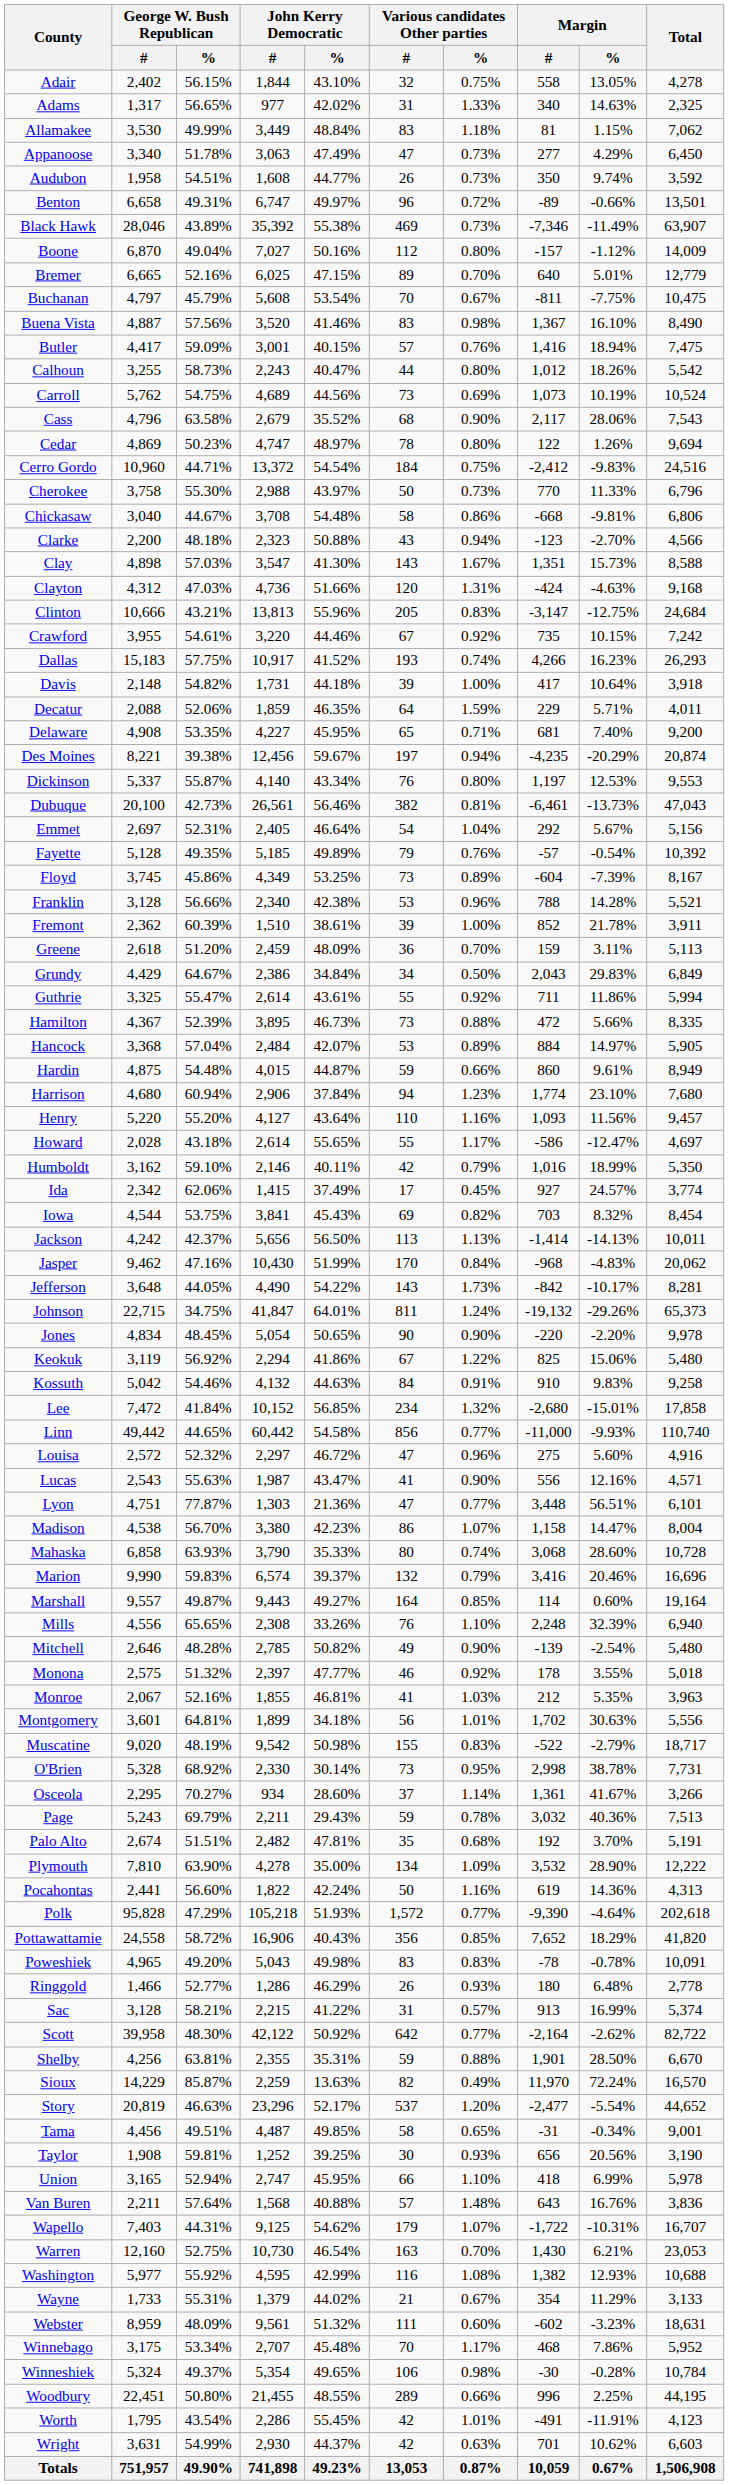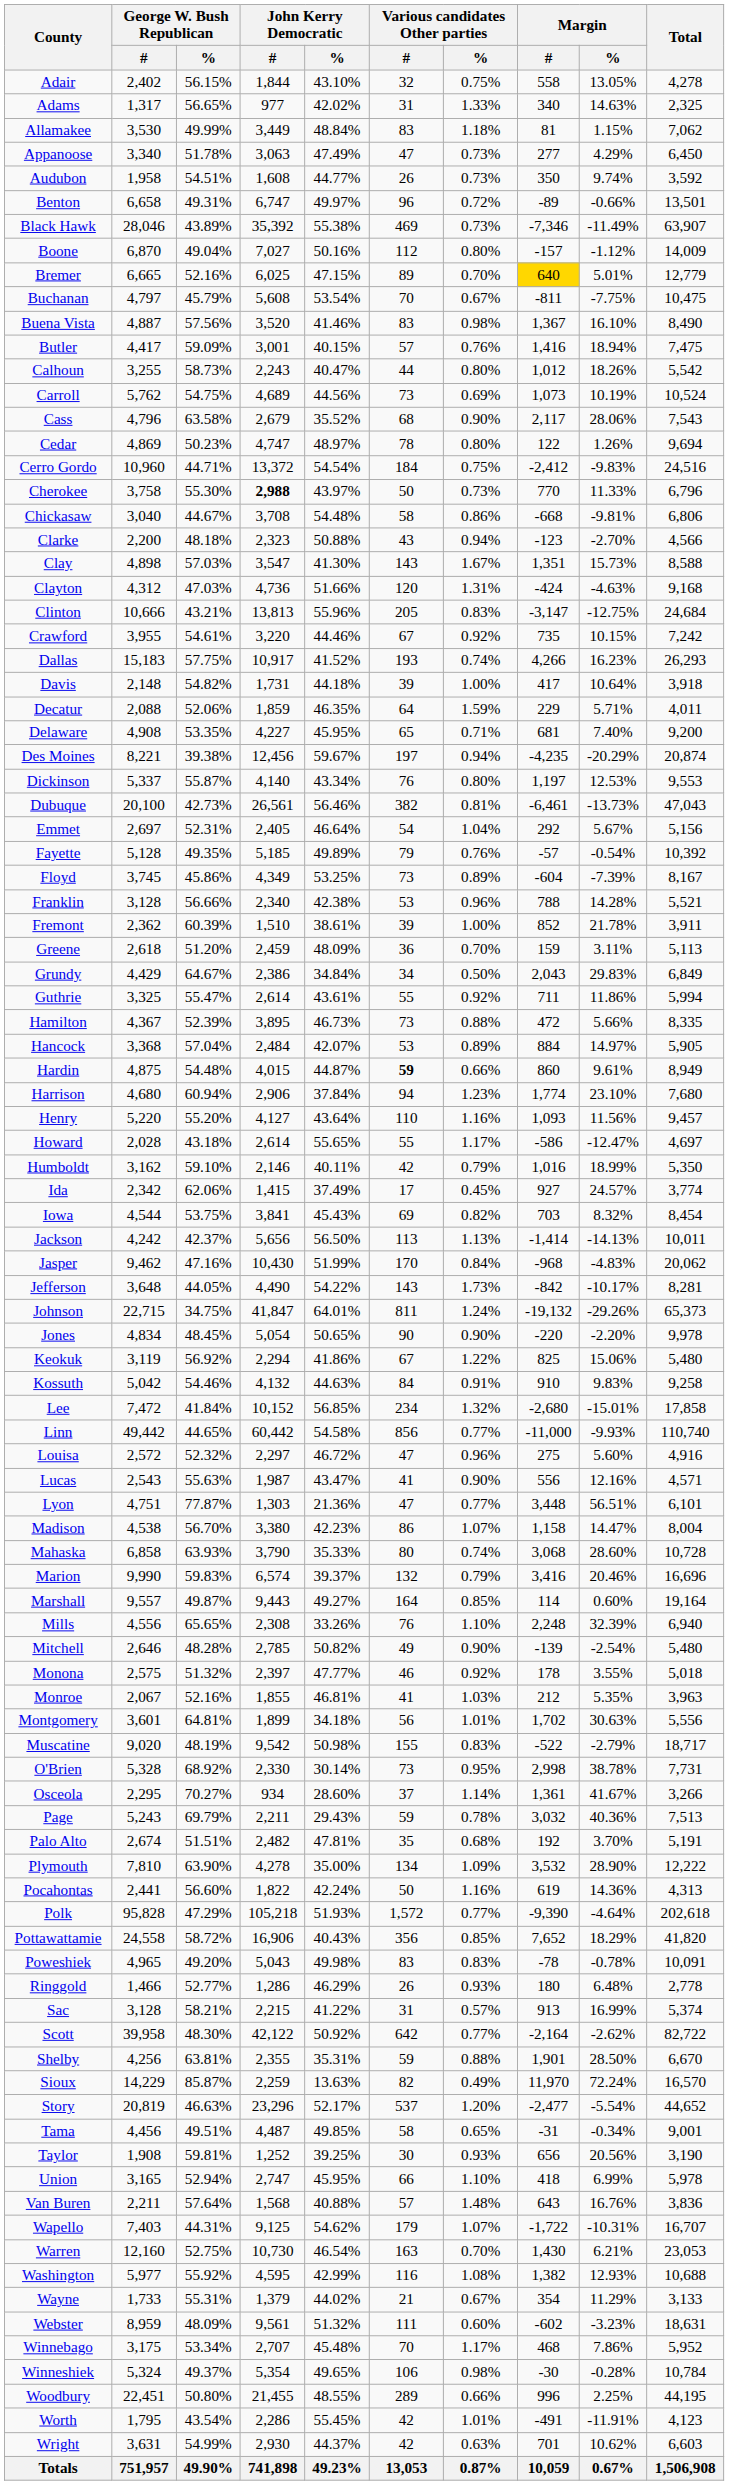(549, 274) no background -> (549, 274) gold background
(273, 491) normal -> (273, 491) bold
(406, 1070) normal -> (406, 1070) bold
